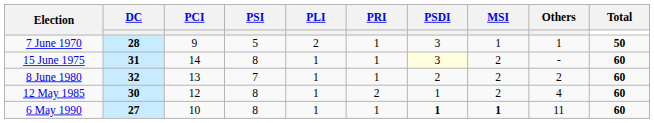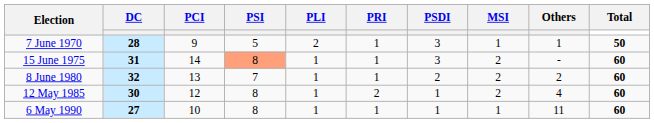(255, 60) no background -> (255, 60) lightsalmon background
(437, 60) lightyellow background -> (437, 60) no background
(437, 109) bold -> (437, 109) normal
(498, 109) bold -> (498, 109) normal
